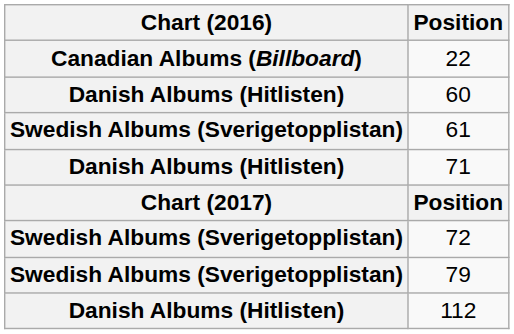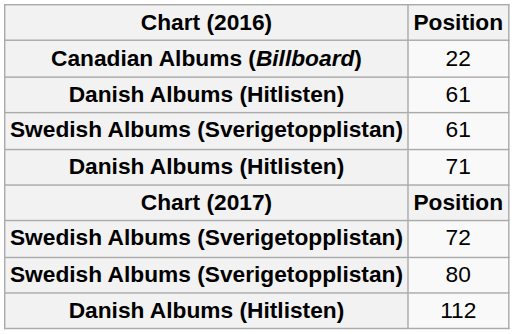(458, 94) 60 -> (458, 94) 61
(458, 274) 79 -> (458, 274) 80
